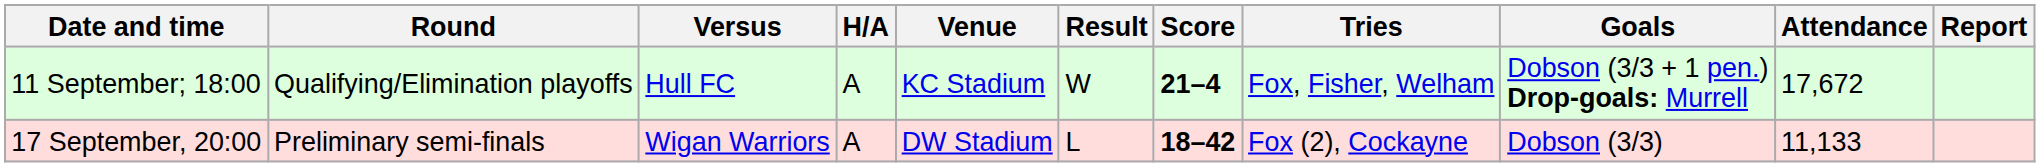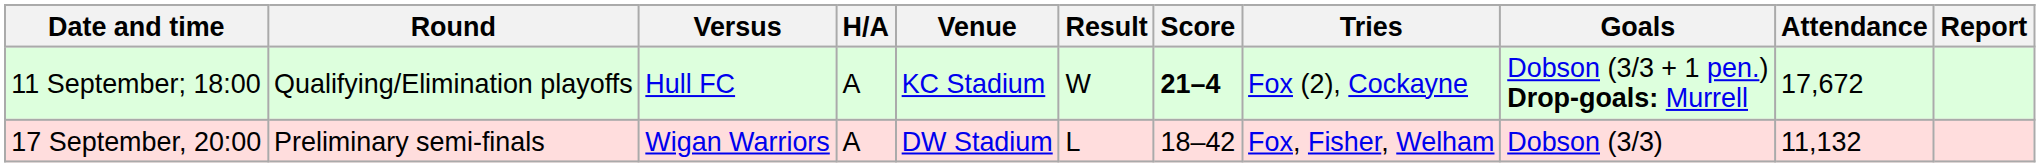(1371, 83) Fox, Fisher, Welham -> (1358, 83) Fox (2), Cockayne
(1198, 140) bold -> (1198, 140) normal
(1358, 140) Fox (2), Cockayne -> (1371, 140) Fox, Fisher, Welham
(1821, 140) 11,133 -> (1821, 140) 11,132
